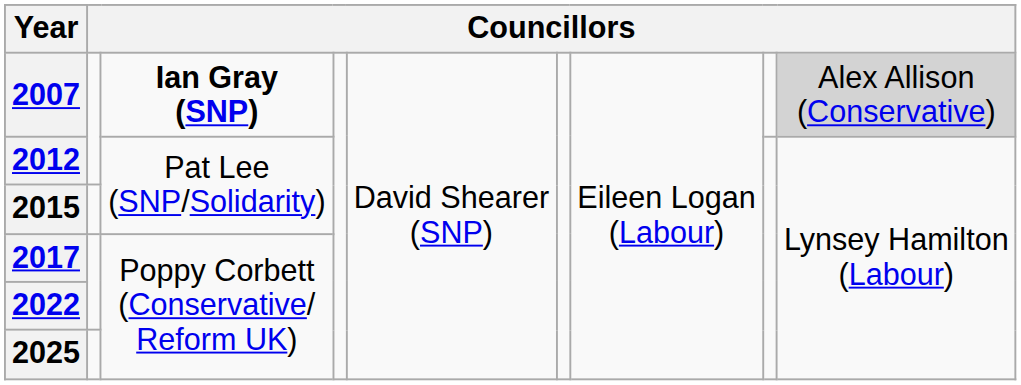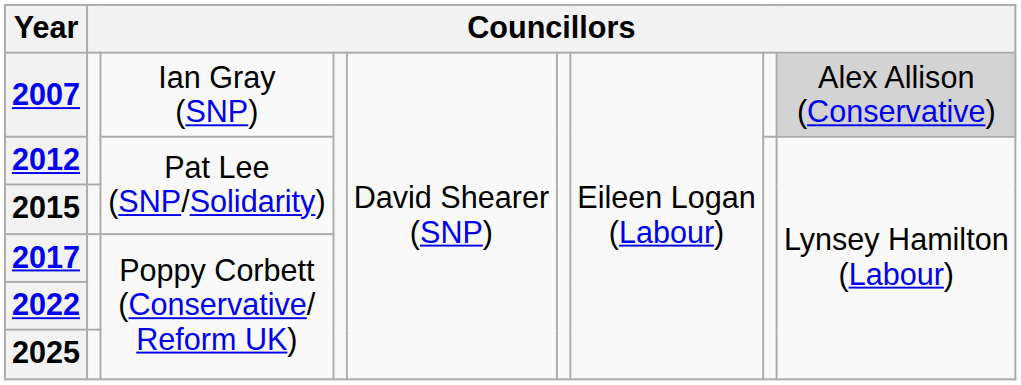(217, 94) bold -> (217, 94) normal
